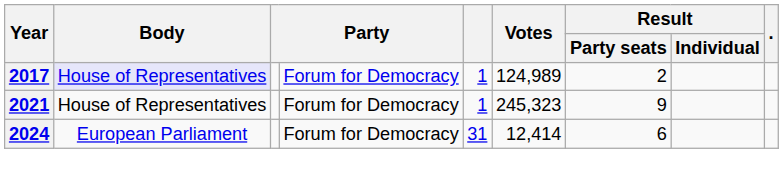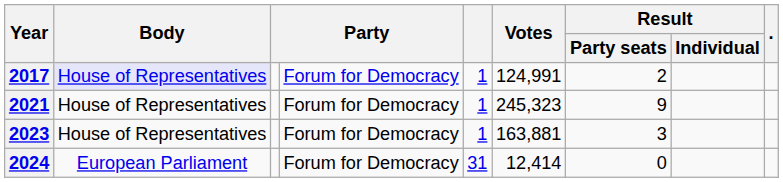(529, 77) 124,989 -> (529, 77) 124,991
+ row: (29, 134)
(662, 134) 6 -> (662, 163) 0
